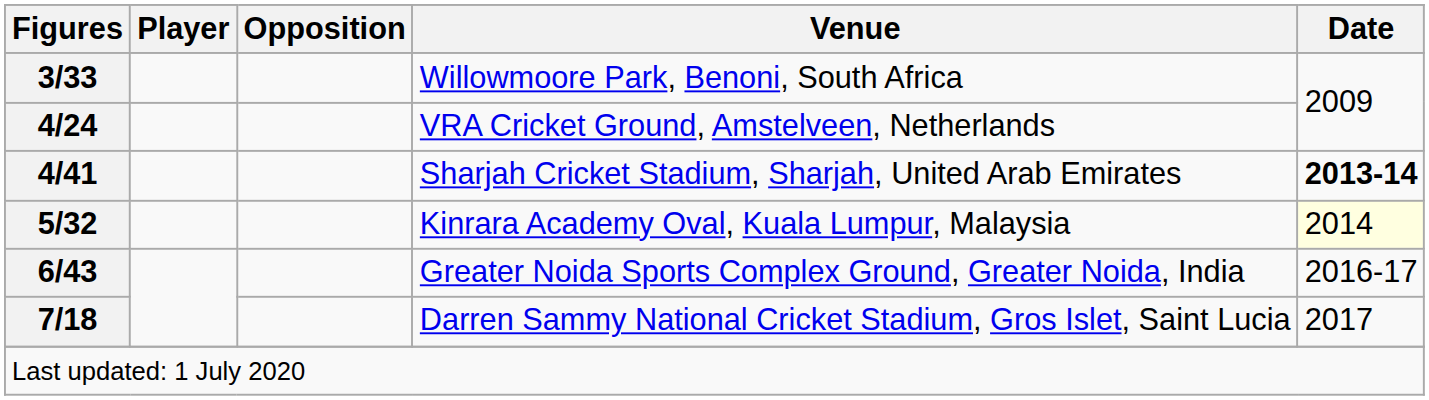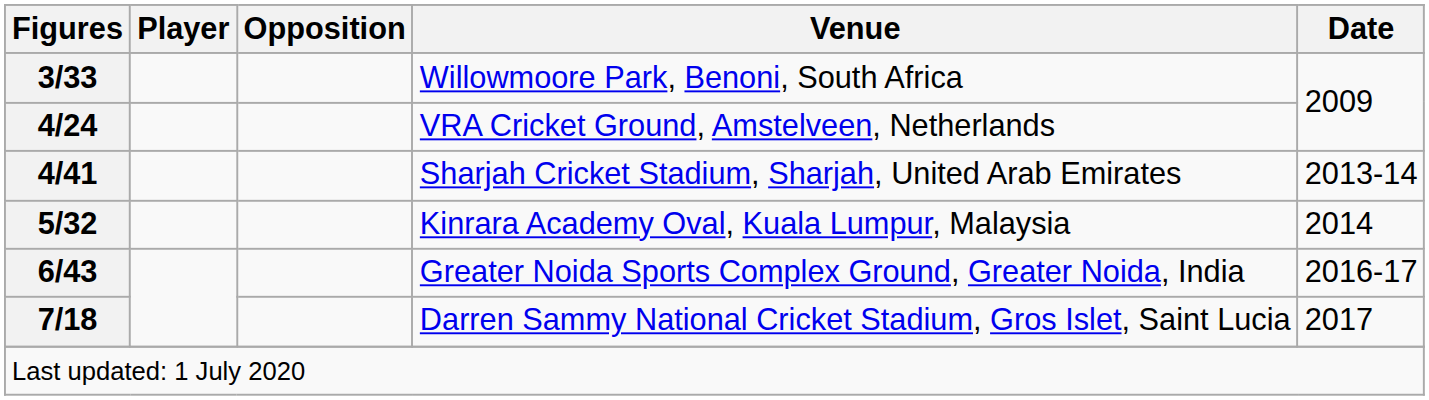(1361, 175) bold -> (1361, 175) normal
(1339, 223) lightyellow background -> (1339, 223) no background
